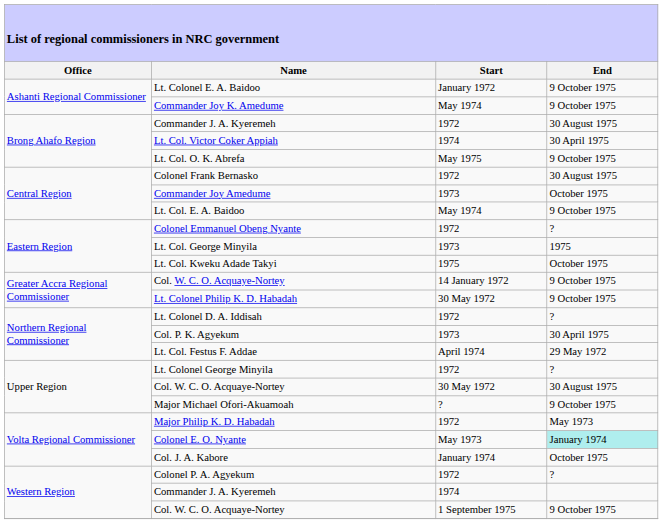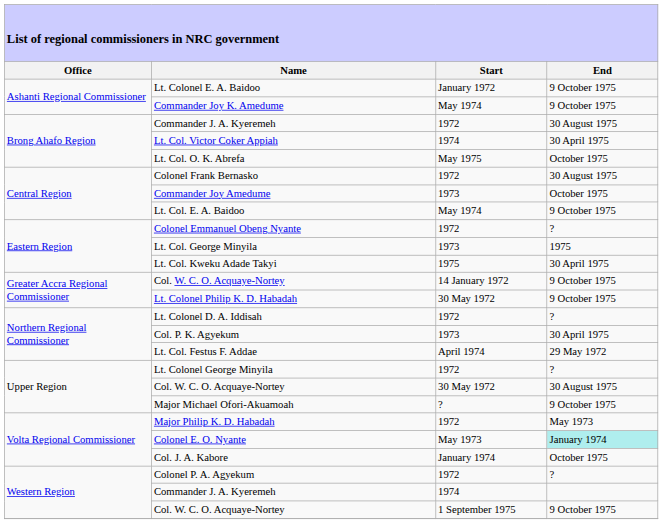(583, 158) 9 October 1975 -> (579, 158) October 1975
(579, 264) October 1975 -> (579, 264) 30 April 1975
